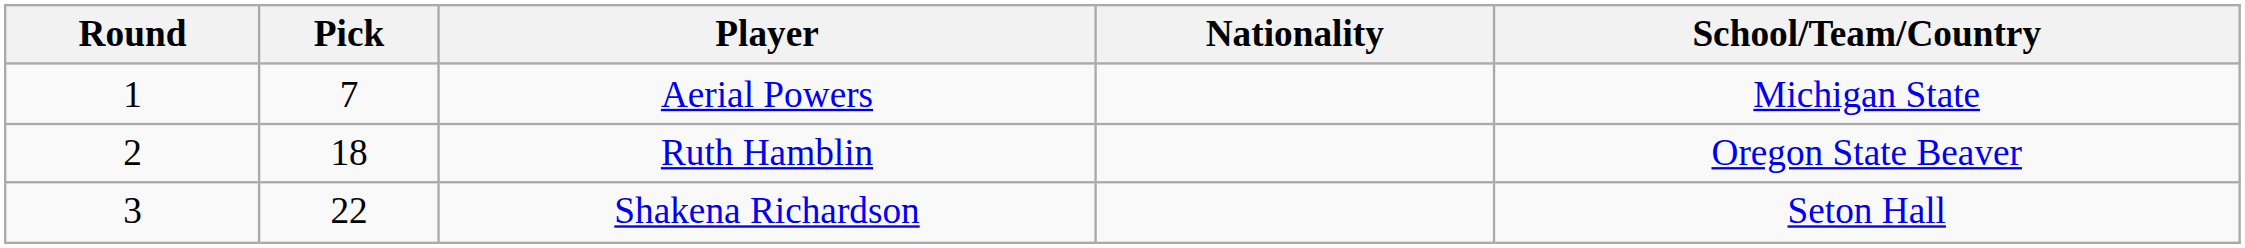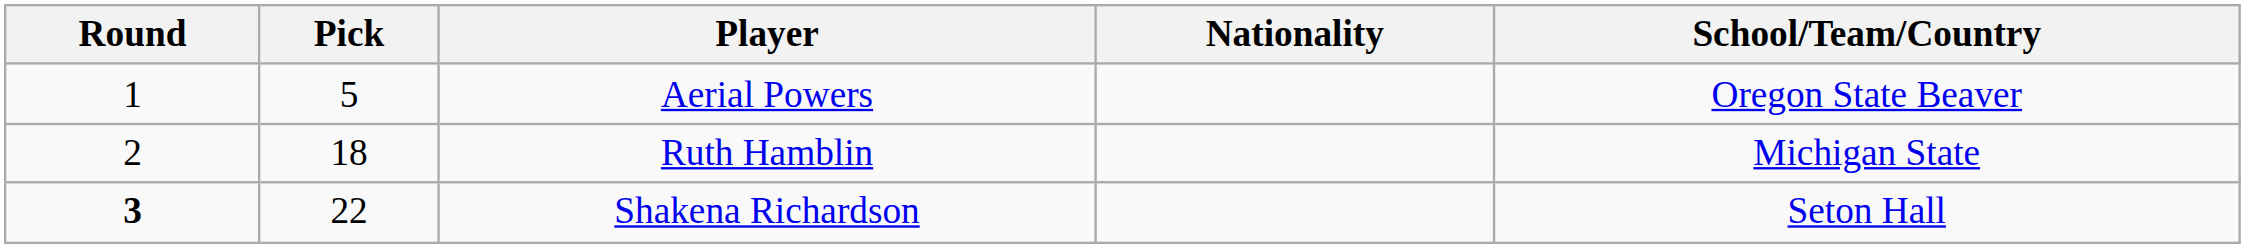(349, 93) 7 -> (349, 93) 5
(1867, 93) Michigan State -> (1867, 93) Oregon State Beaver
(1867, 152) Oregon State Beaver -> (1867, 152) Michigan State
(132, 211) normal -> (132, 211) bold
